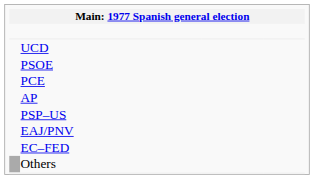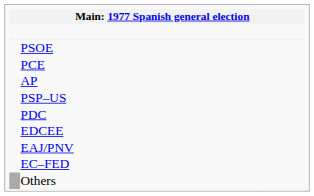- row: (14, 48)
+ row: (14, 115)
+ row: (14, 131)
